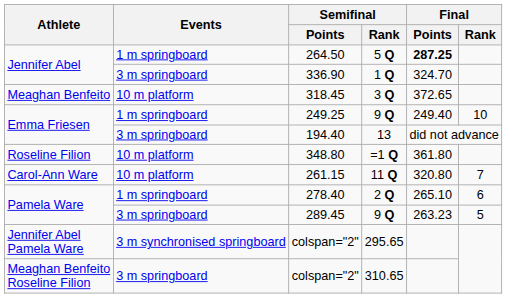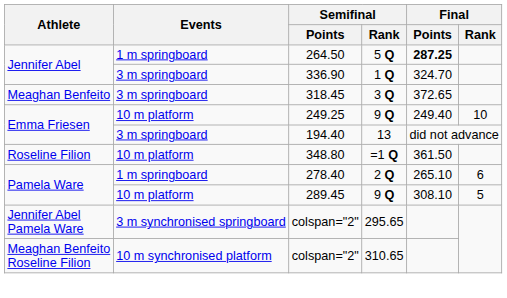(155, 95) 10 m platform -> (162, 95) 3 m springboard
(162, 115) 1 m springboard -> (155, 115) 10 m platform
(433, 155) 361.80 -> (433, 155) 361.50
- row: (325, 175)
(162, 215) 3 m springboard -> (155, 195) 10 m platform
(433, 215) 263.23 -> (433, 195) 308.10
(162, 276) 3 m springboard -> (194, 256) 10 m synchronised platform
